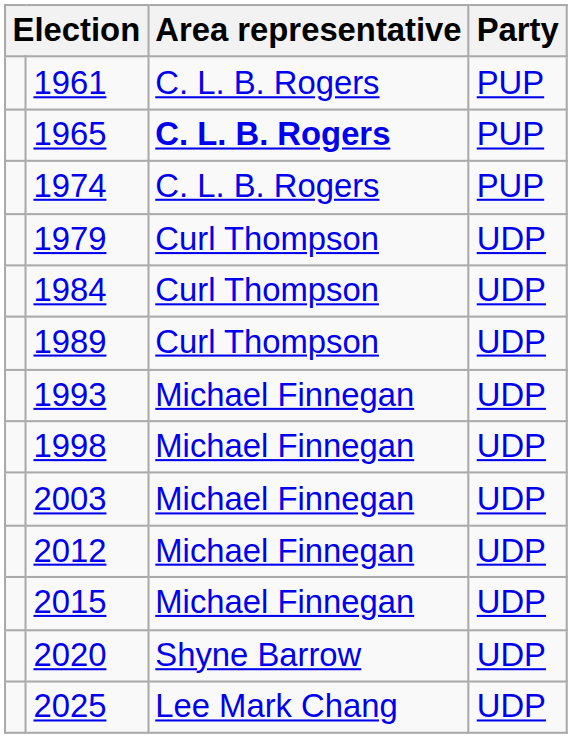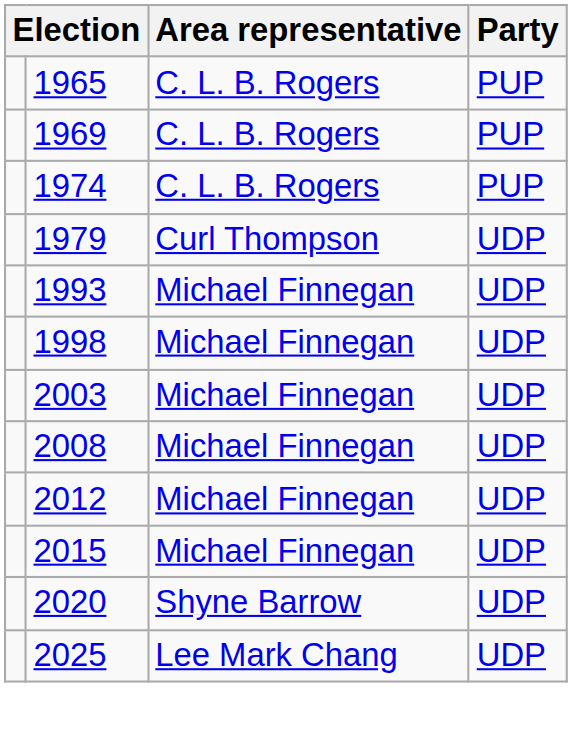- row: (70, 82)
(273, 134) bold -> (267, 82) normal
+ row: (70, 134)
- row: (70, 290)
- row: (70, 342)
+ row: (70, 446)
